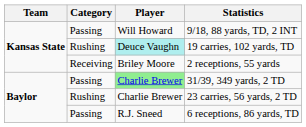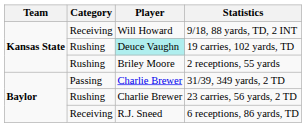(86, 30) Passing -> (91, 30) Receiving
(91, 63) Receiving -> (87, 63) Rushing
(150, 80) lightgreen background -> (150, 80) no background
(86, 113) Passing -> (91, 113) Receiving
